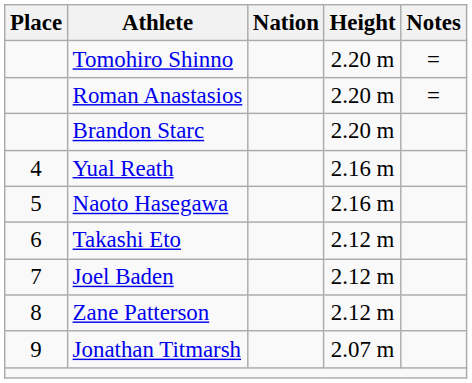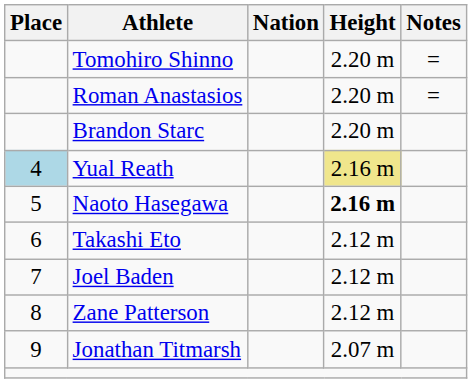(36, 167) no background -> (36, 167) lightblue background
(363, 167) no background -> (363, 167) khaki background
(363, 204) normal -> (363, 204) bold
